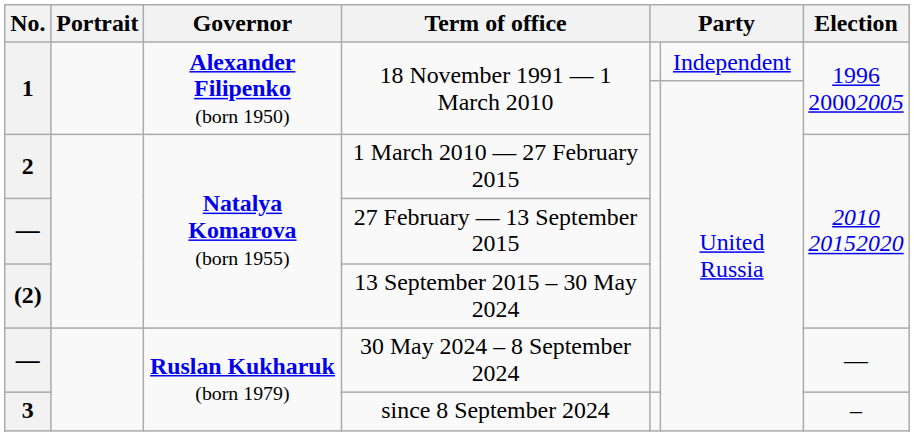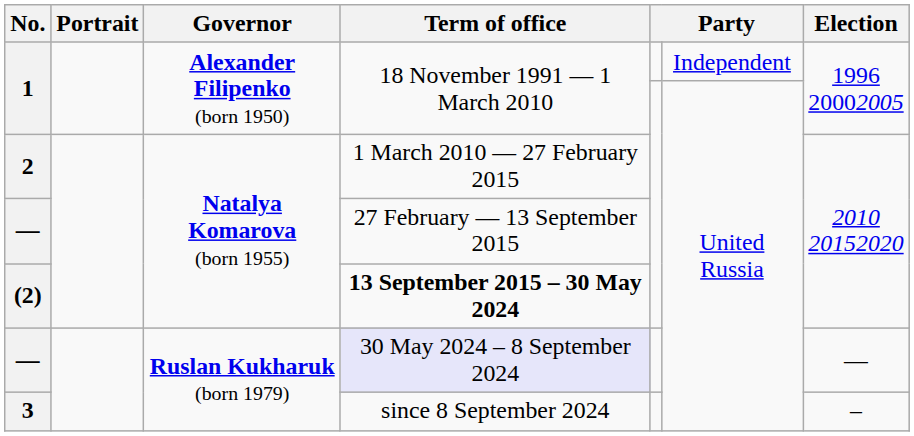(496, 295) normal -> (495, 295) bold
(496, 359) no background -> (495, 359) lavender background
